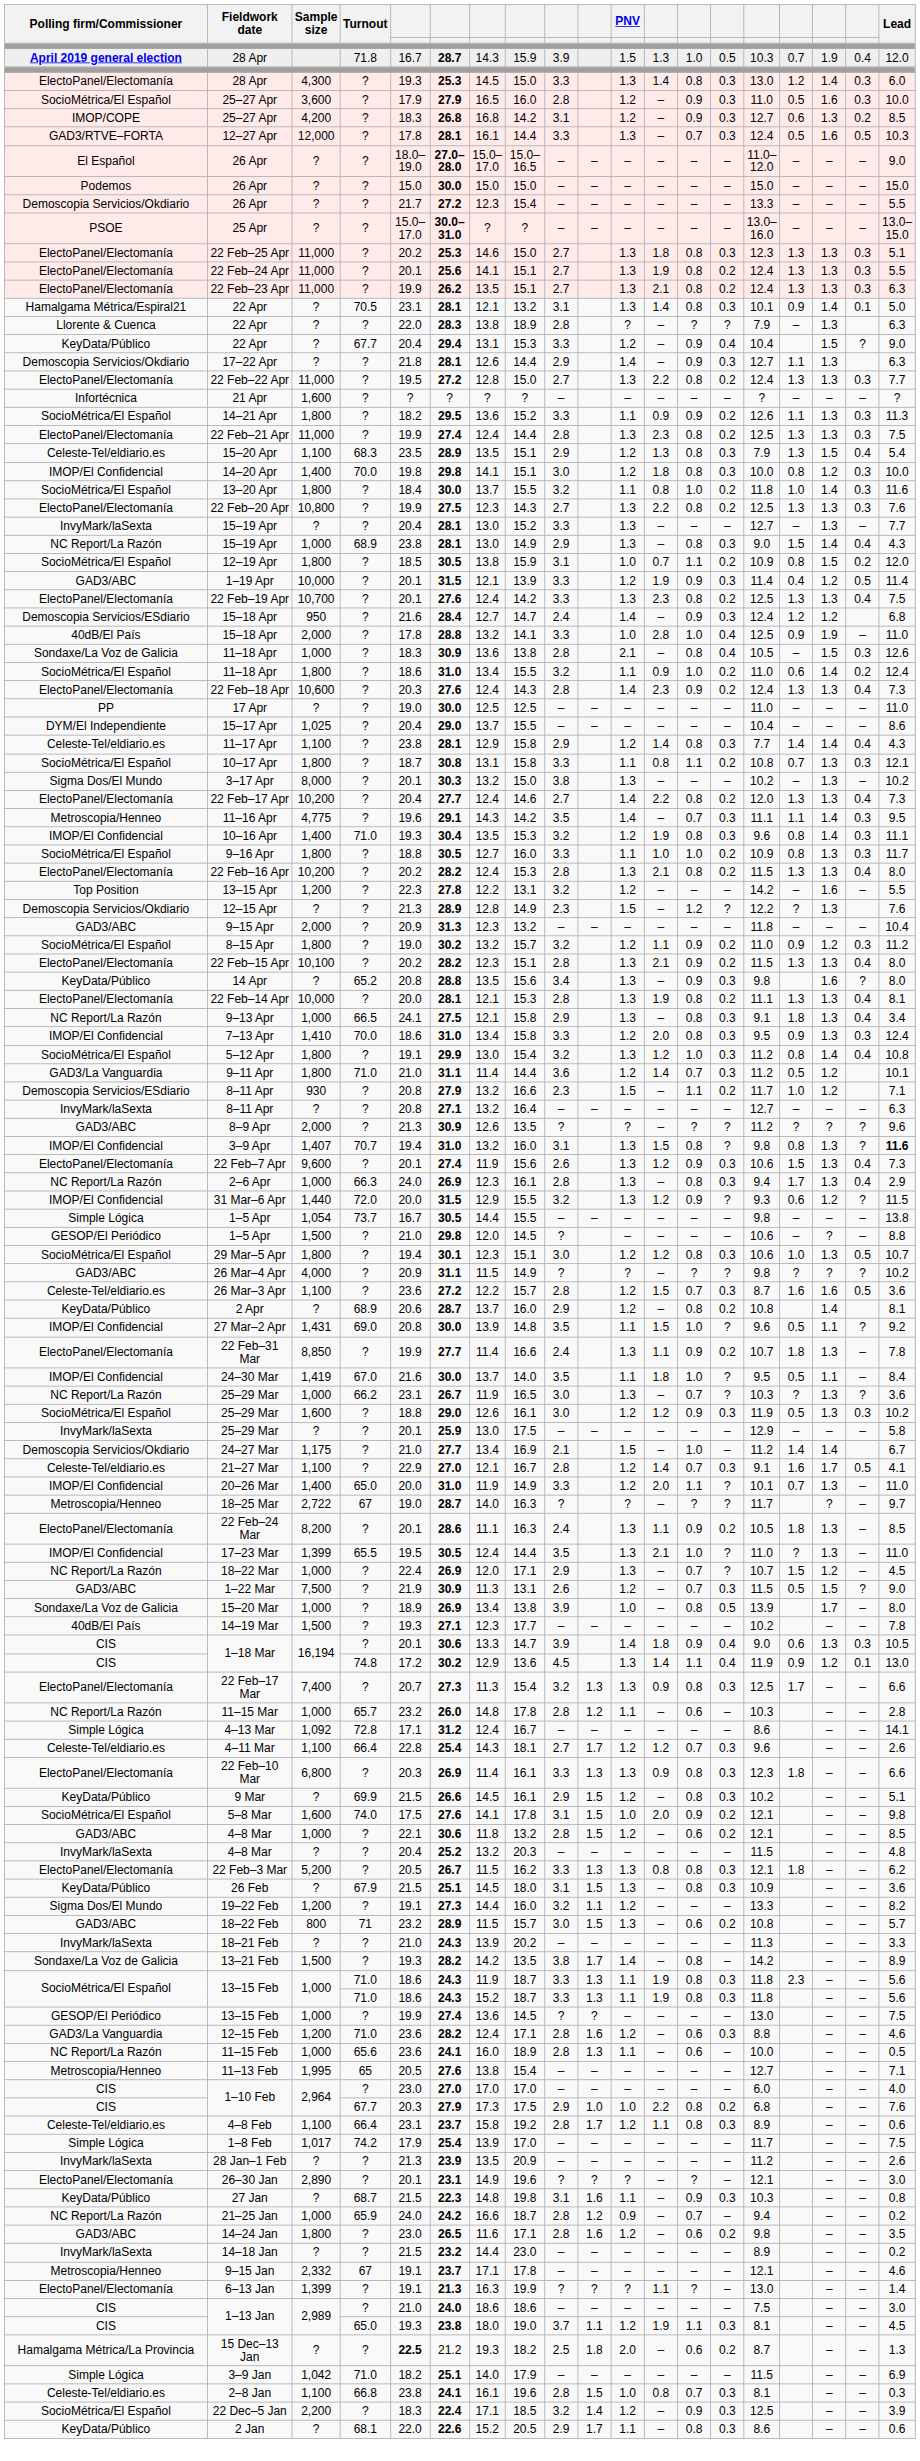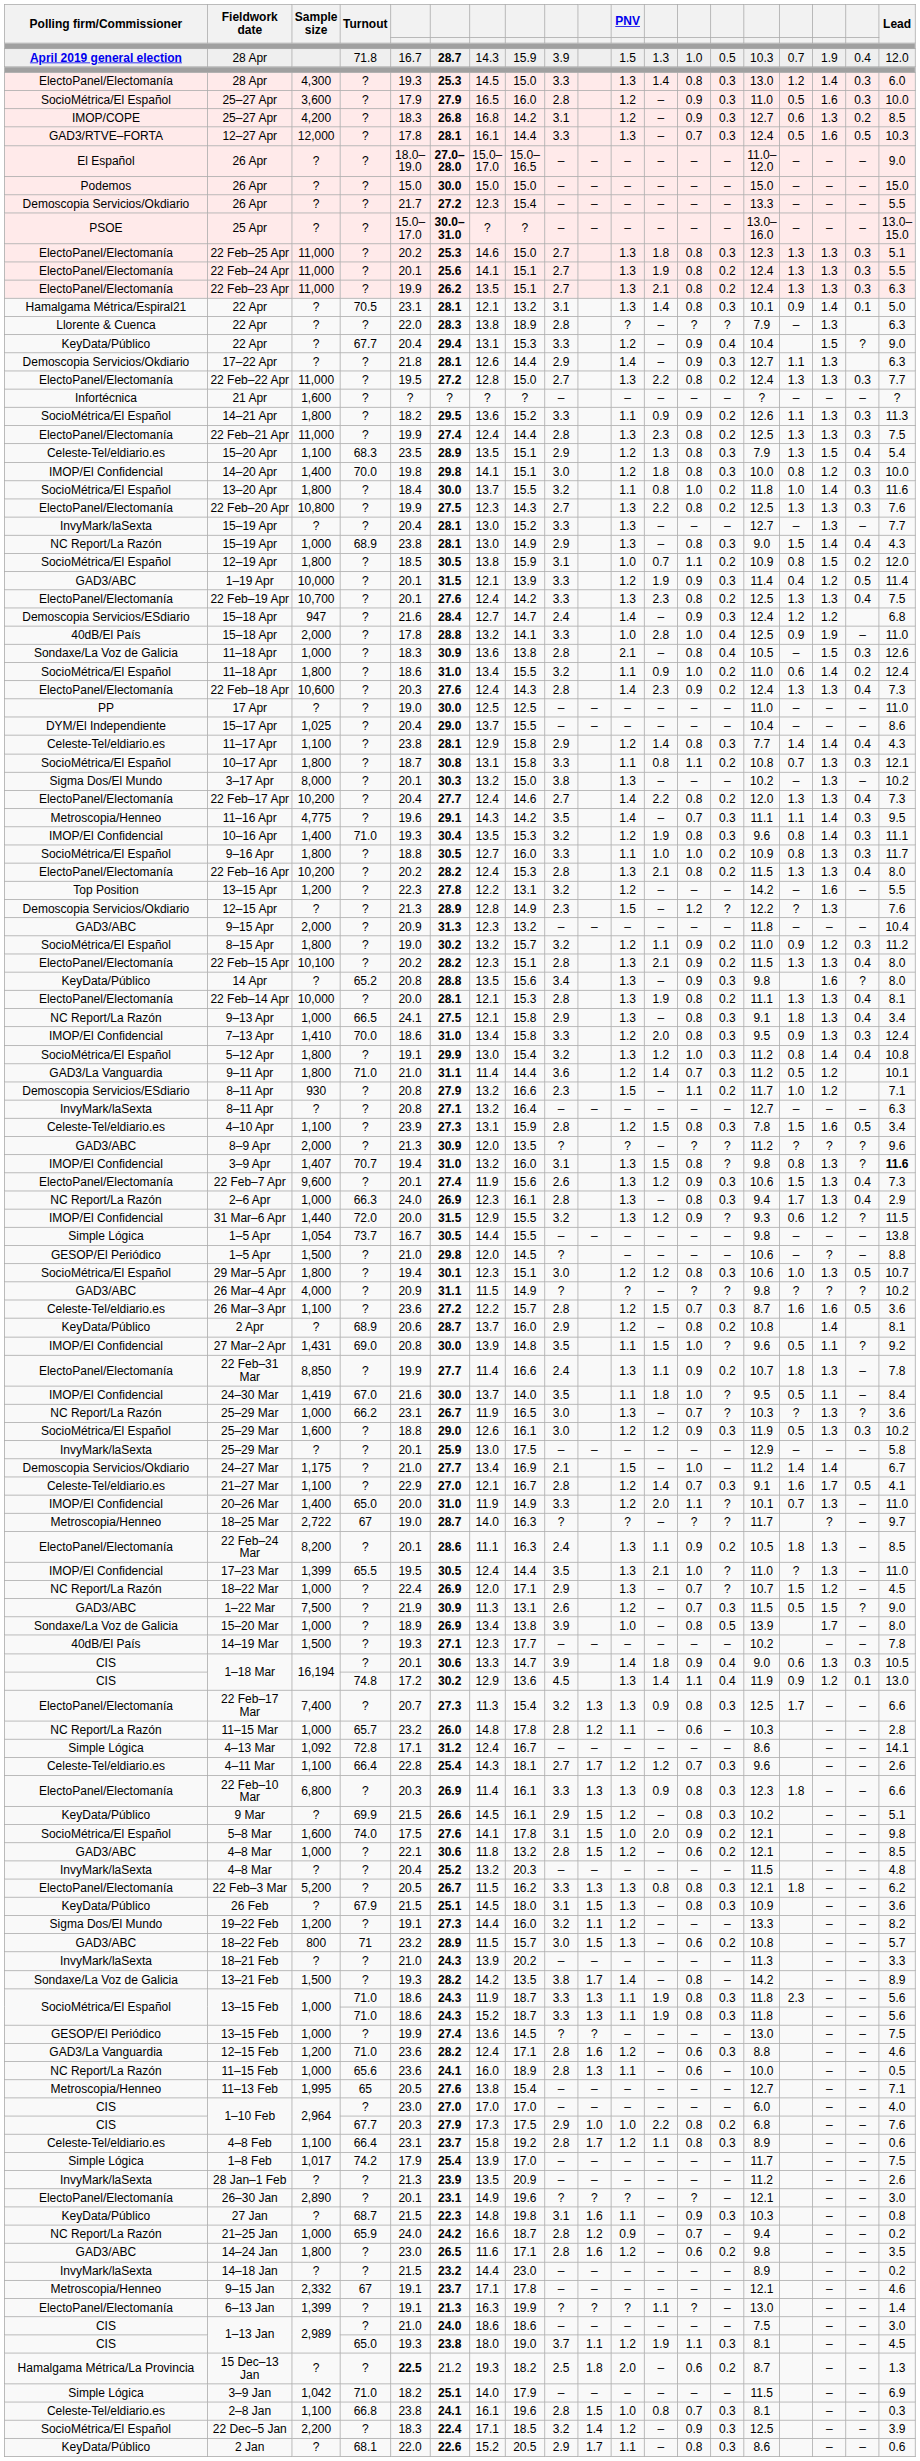(316, 617) 950 -> (316, 617) 947
+ row: (106, 1127)
(487, 1127) 12.6 -> (487, 1145) 12.0
